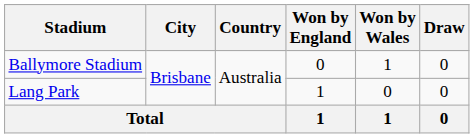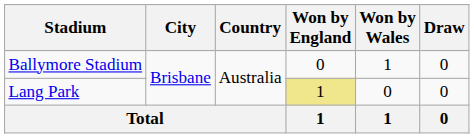(320, 91) no background -> (320, 91) khaki background
